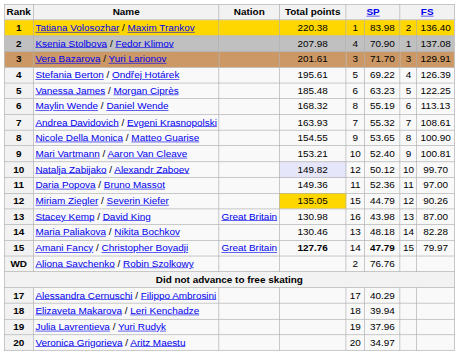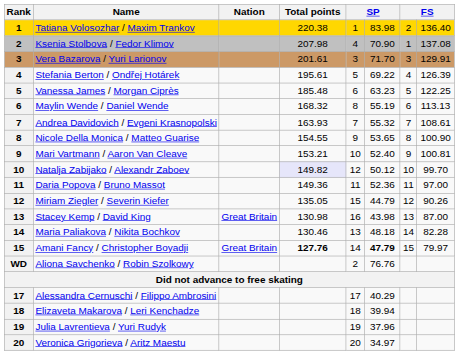(313, 201) gold background -> (313, 201) no background
